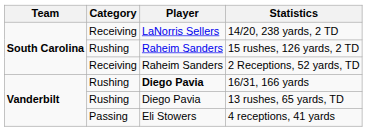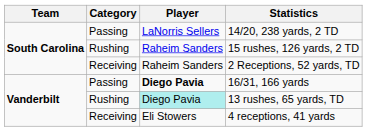(113, 31) Receiving -> (108, 31) Passing
(109, 83) Rushing -> (108, 83) Passing
(171, 100) no background -> (171, 100) paleturquoise background
(108, 117) Passing -> (113, 117) Receiving
